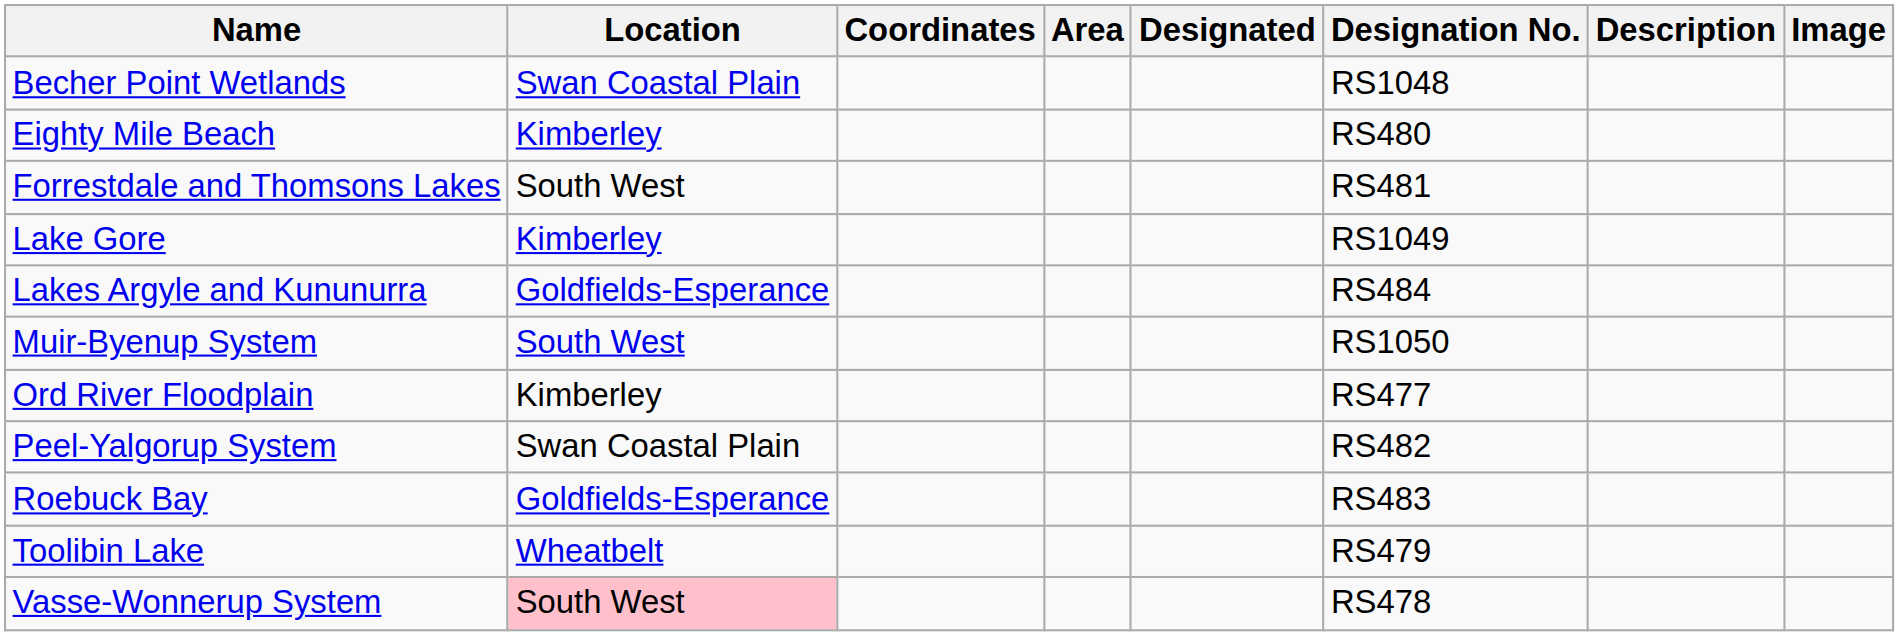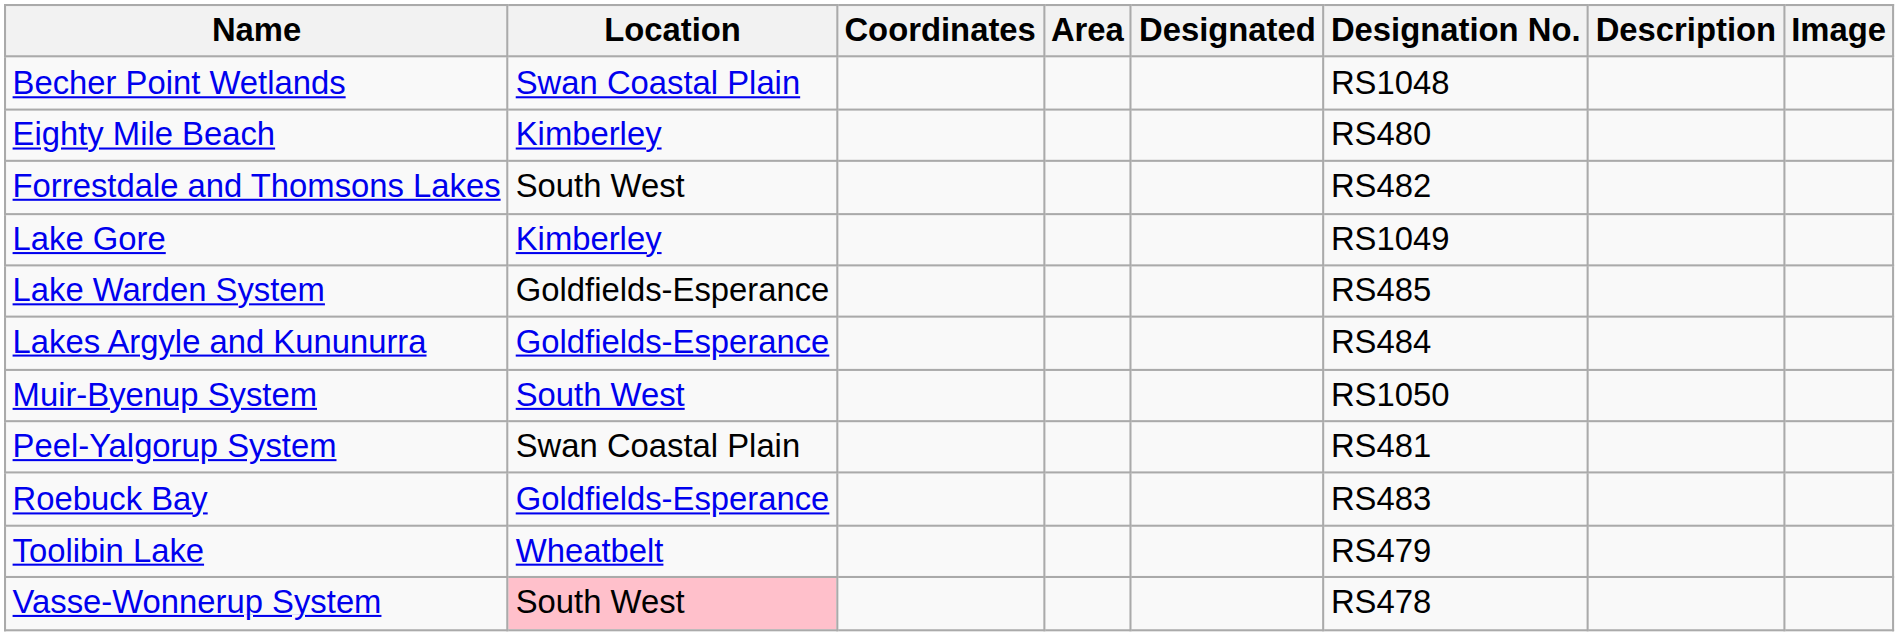(1381, 186) RS481 -> (1381, 186) RS482
+ row: (169, 290)
- row: (163, 394)
(1381, 446) RS482 -> (1381, 446) RS481
